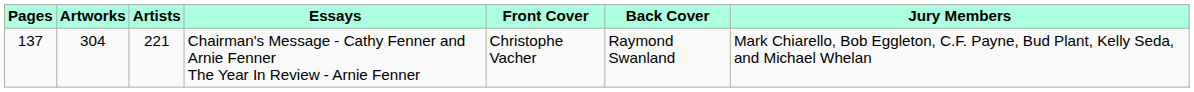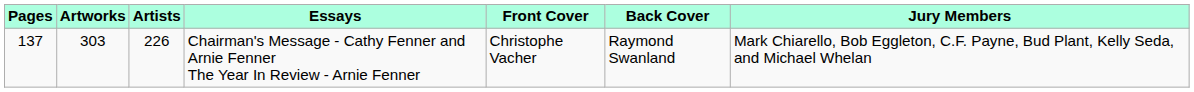(93, 40) 304 -> (93, 40) 303
(157, 40) 221 -> (157, 40) 226
